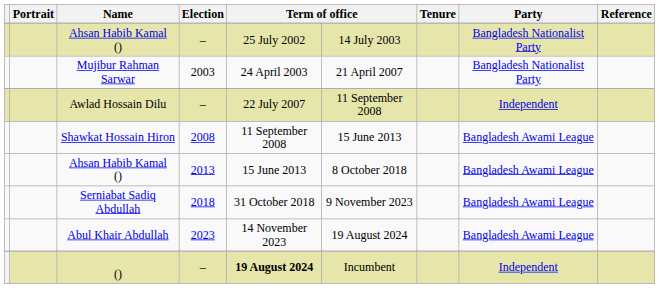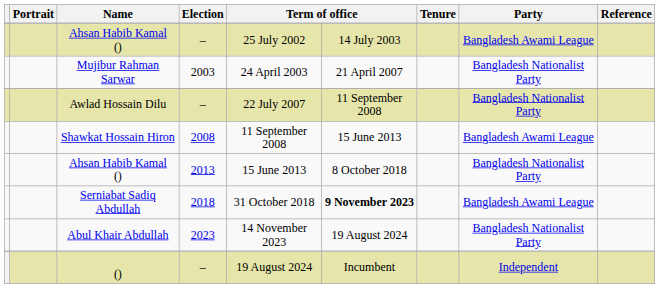(528, 39) Bangladesh Nationalist Party -> (528, 39) Bangladesh Awami League
(528, 104) Independent -> (528, 104) Bangladesh Nationalist Party
(528, 169) Bangladesh Awami League -> (528, 169) Bangladesh Nationalist Party
(369, 202) normal -> (369, 202) bold
(528, 234) Bangladesh Awami League -> (528, 234) Bangladesh Nationalist Party
(274, 267) bold -> (274, 267) normal
